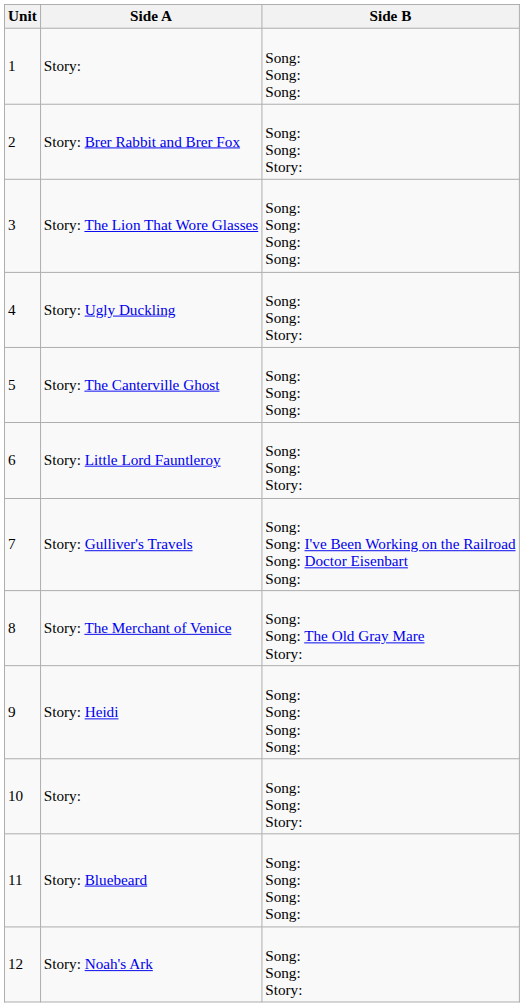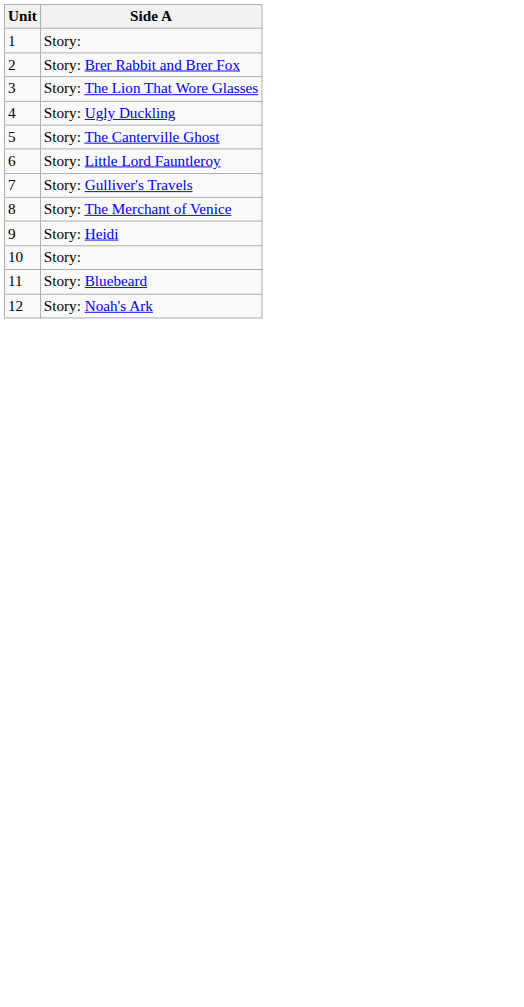- column: (390, 16)
